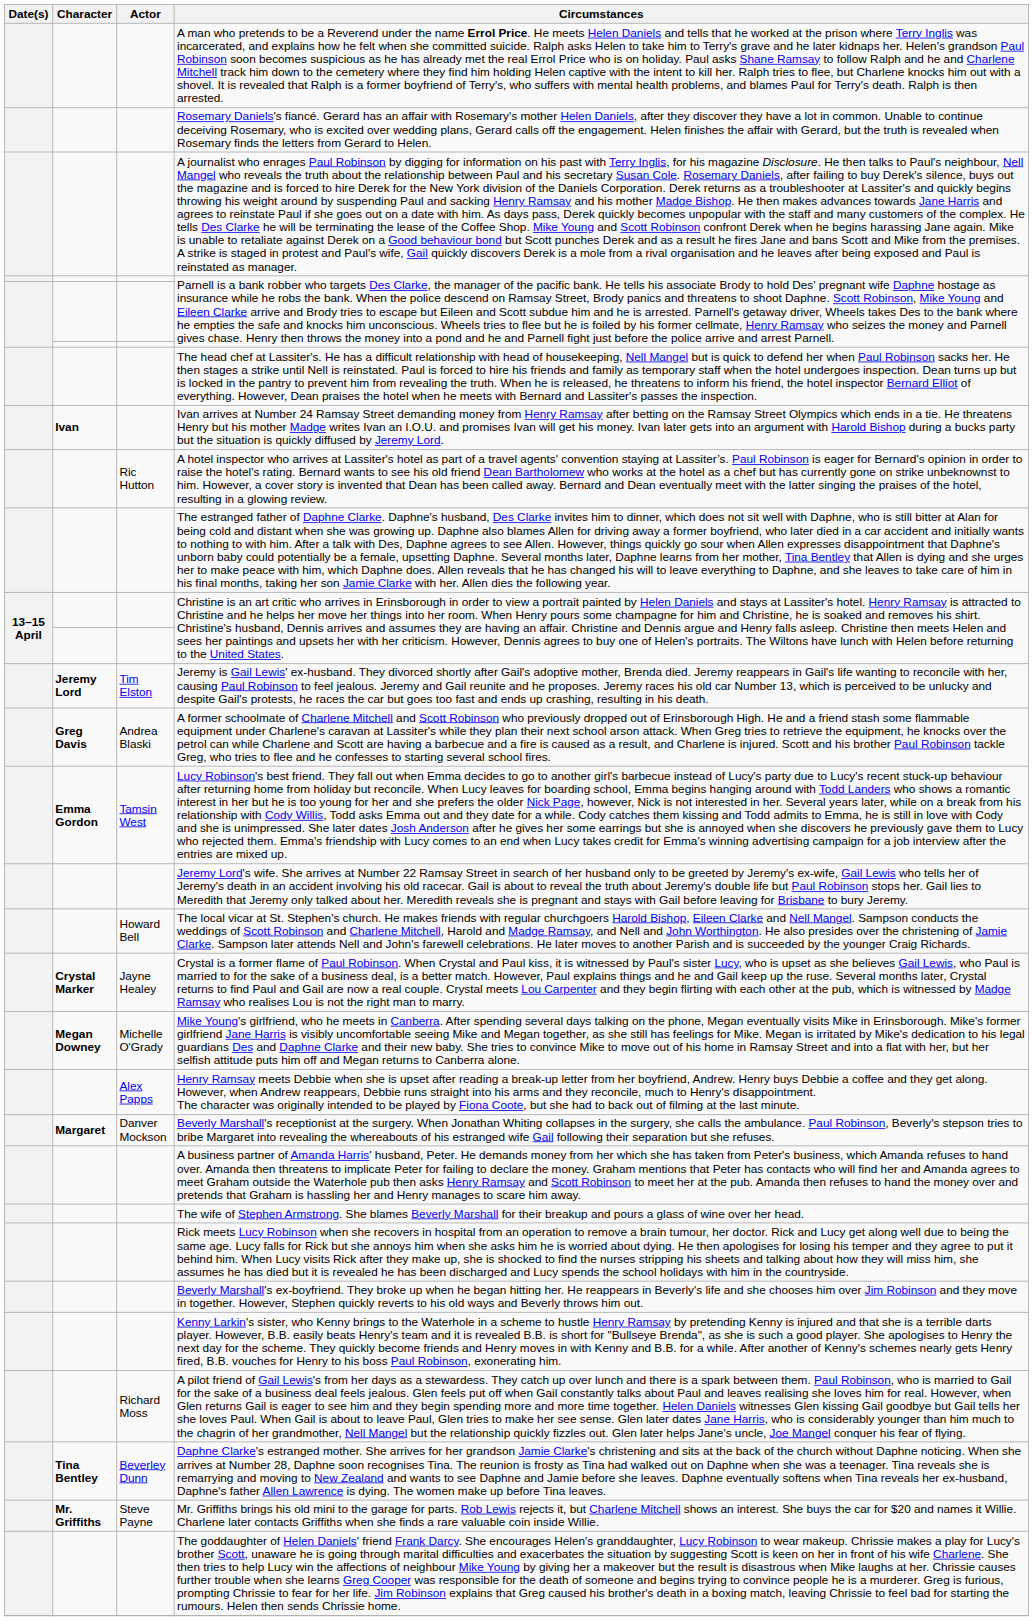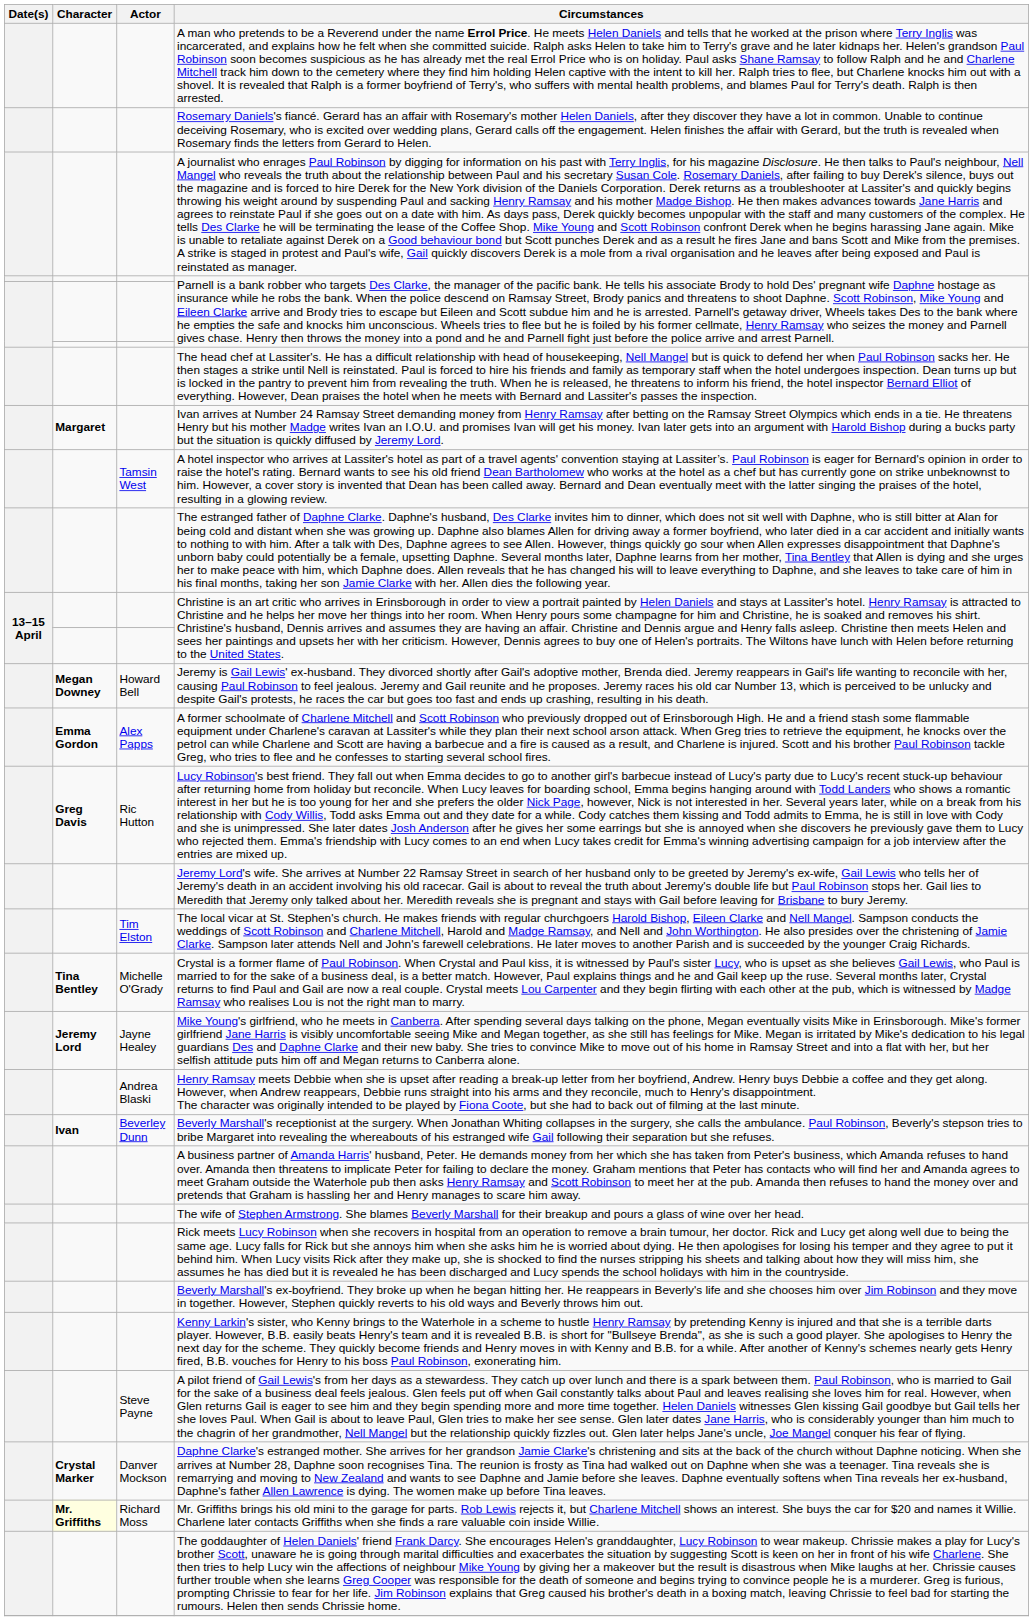(67, 428) Ivan -> (80, 428) Margaret
(137, 479) Ric Hutton -> (138, 479) Tamsin West
(76, 686) Jeremy Lord -> (78, 686) Megan Downey
(136, 686) Tim Elston -> (140, 686) Howard Bell
(71, 738) Greg Davis -> (77, 738) Emma Gordon
(138, 738) Andrea Blaski -> (136, 738) Alex Papps
(77, 815) Emma Gordon -> (71, 815) Greg Davis
(138, 815) Tamsin West -> (137, 815) Ric Hutton
(140, 931) Howard Bell -> (136, 931) Tim Elston
(75, 983) Crystal Marker -> (77, 983) Tina Bentley
(138, 983) Jayne Healey -> (141, 983) Michelle O'Grady
(78, 1041) Megan Downey -> (76, 1041) Jeremy Lord
(141, 1041) Michelle O'Grady -> (138, 1041) Jayne Healey
(136, 1092) Alex Papps -> (138, 1092) Andrea Blaski
(80, 1131) Margaret -> (67, 1131) Ivan
(143, 1131) Danver Mockson -> (142, 1131) Beverley Dunn
(140, 1406) Richard Moss -> (136, 1406) Steve Payne
(77, 1471) Tina Bentley -> (75, 1471) Crystal Marker
(142, 1471) Beverley Dunn -> (143, 1471) Danver Mockson
(78, 1516) no background -> (78, 1516) lightyellow background
(136, 1516) Steve Payne -> (140, 1516) Richard Moss
